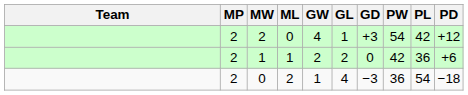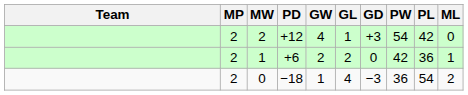columns swapped: (290, 15) <-> (449, 15)
